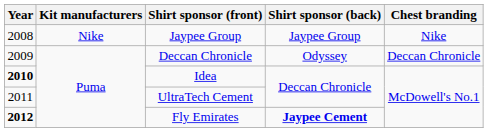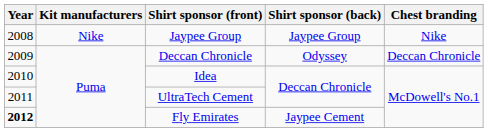(20, 76) bold -> (20, 76) normal
(325, 117) bold -> (325, 117) normal
